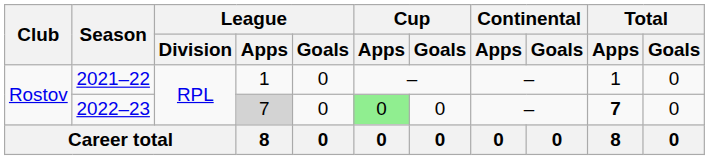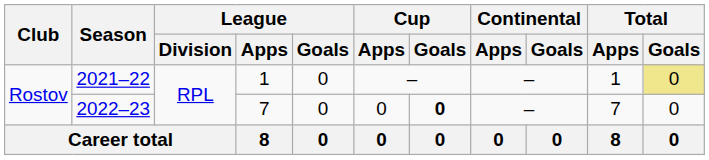(674, 79) no background -> (674, 79) khaki background
(264, 109) lightgrey background -> (264, 109) no background
(381, 109) lightgreen background -> (381, 109) no background
(440, 109) normal -> (440, 109) bold
(616, 109) bold -> (616, 109) normal
